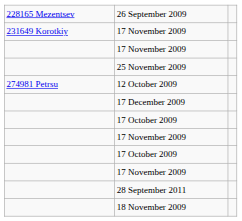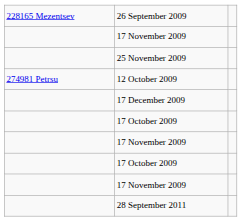- row: (37, 31)
- row: (59, 208)
